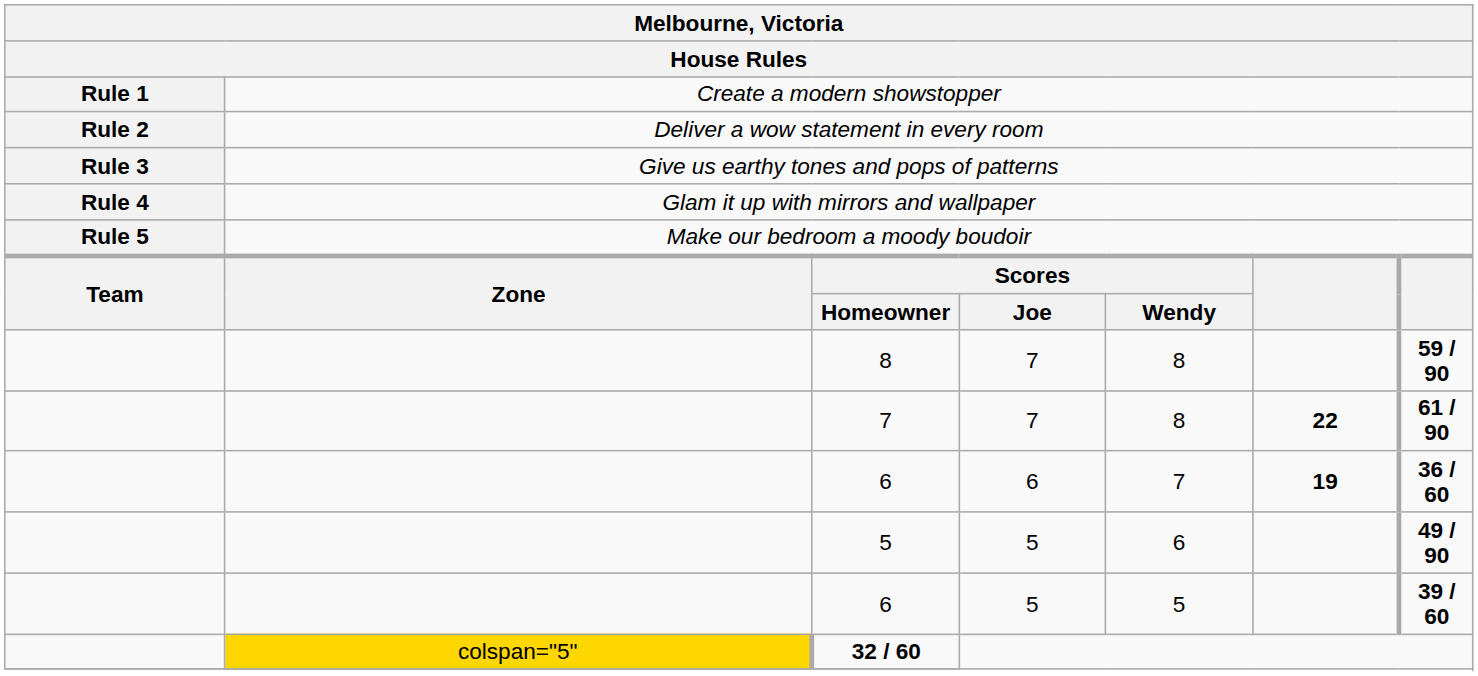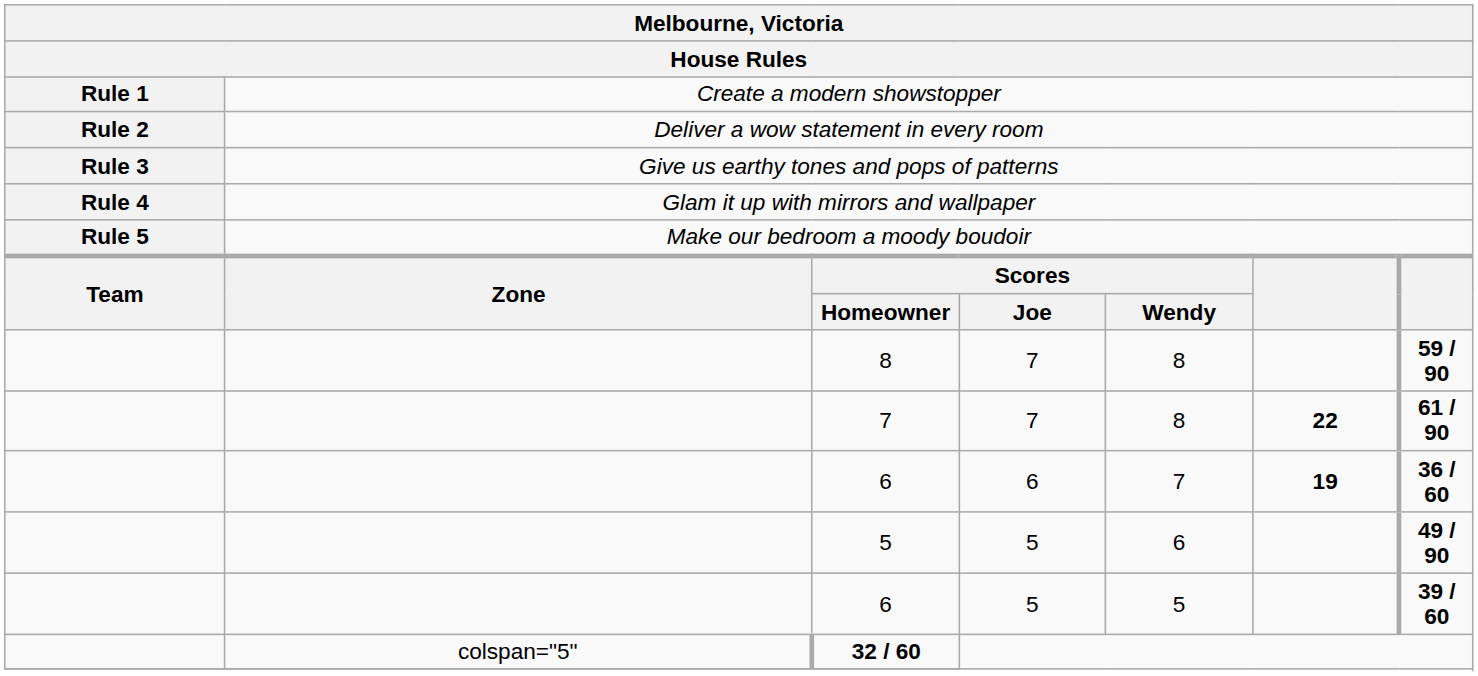(518, 652) gold background -> (518, 652) no background
